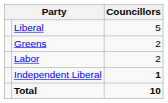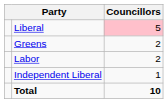(158, 28) no background -> (158, 28) pink background
(158, 75) bold -> (158, 75) normal
